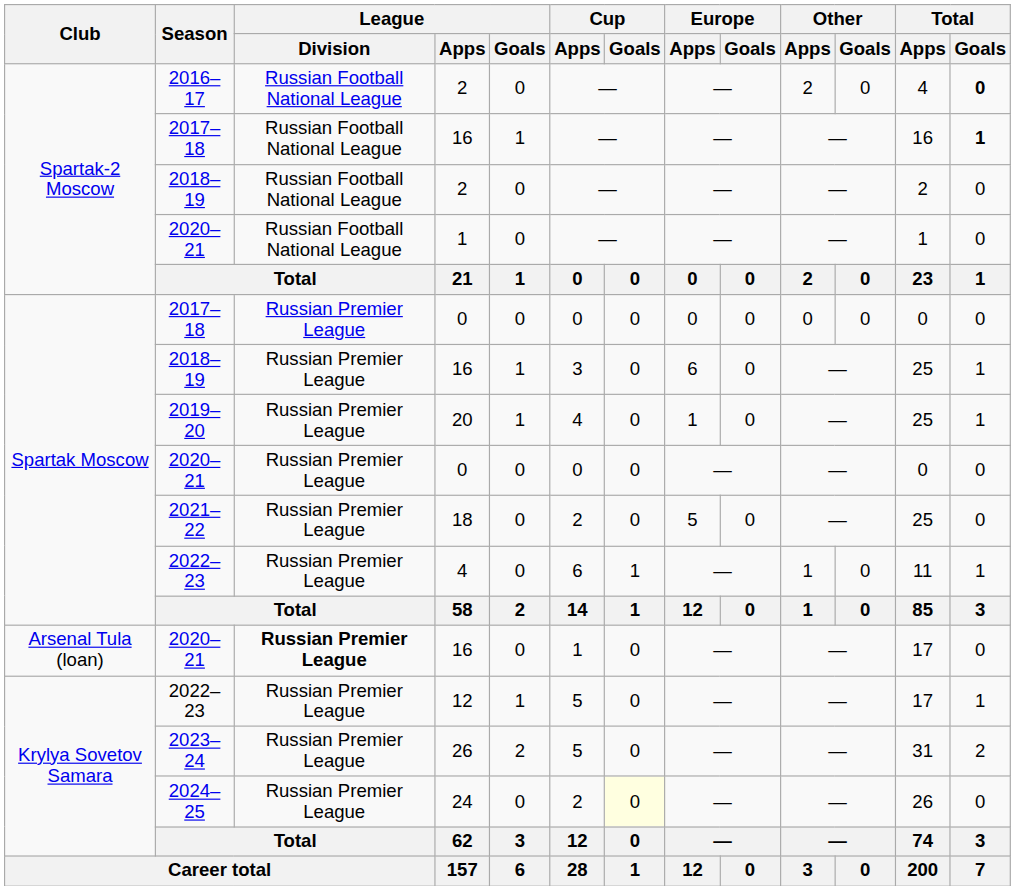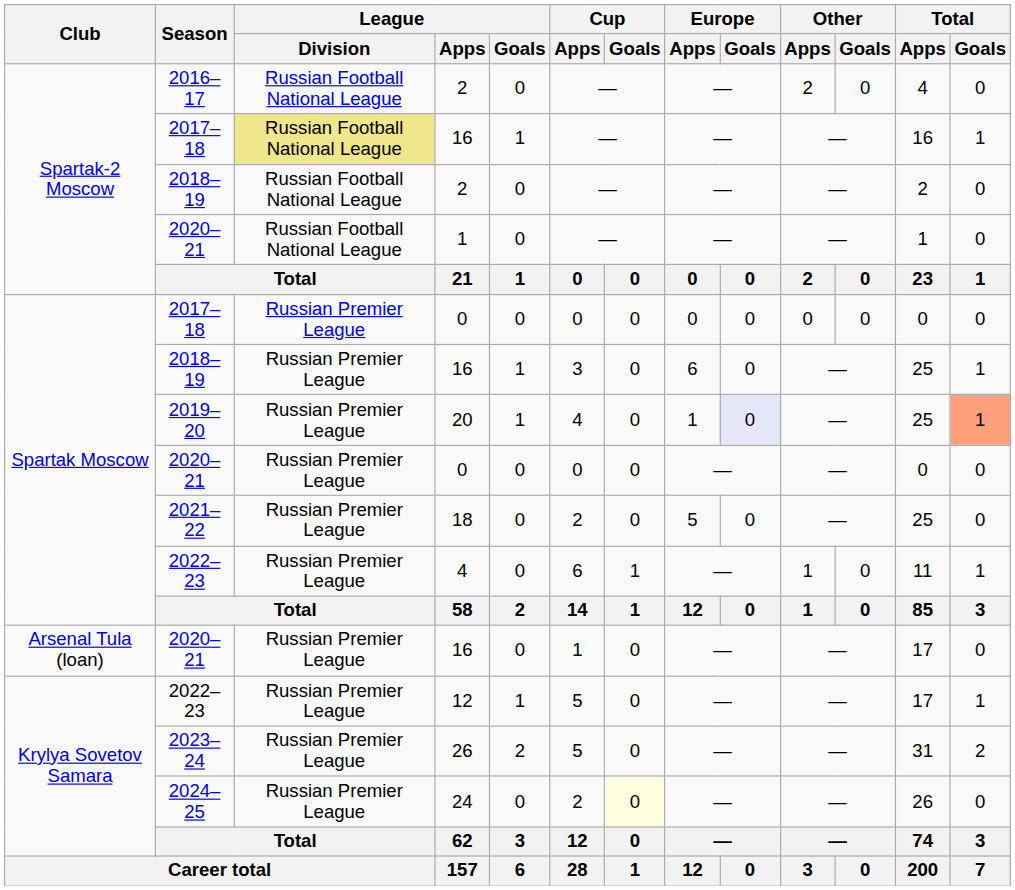(980, 88) bold -> (980, 88) normal
(334, 138) no background -> (334, 138) khaki background
(980, 138) bold -> (980, 138) normal
(750, 419) no background -> (750, 419) lavender background
(980, 419) no background -> (980, 419) lightsalmon background
(334, 650) bold -> (334, 650) normal
